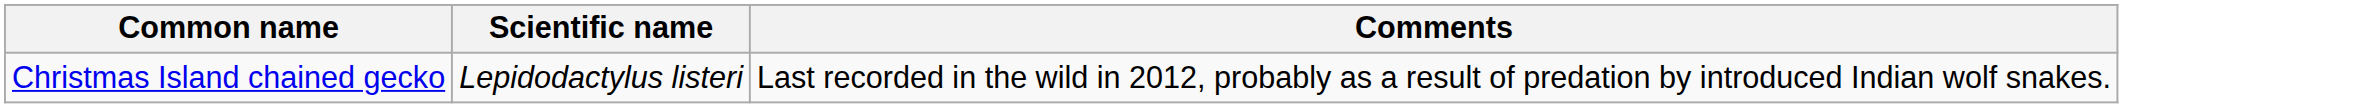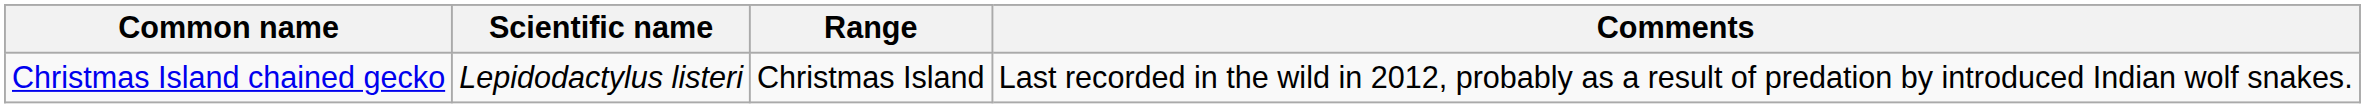+ column: (871, 28)
